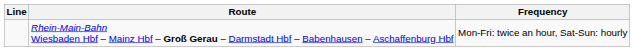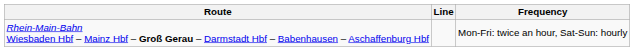columns swapped: (17, 12) <-> (242, 12)
